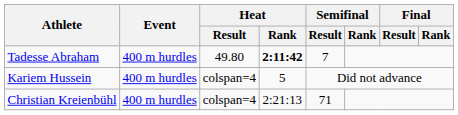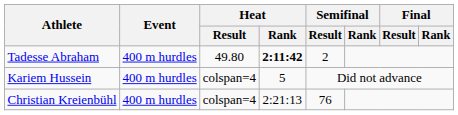(325, 57) 7 -> (325, 57) 2
(325, 99) 71 -> (325, 99) 76
